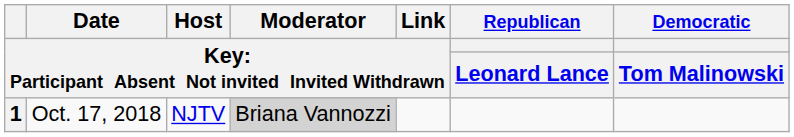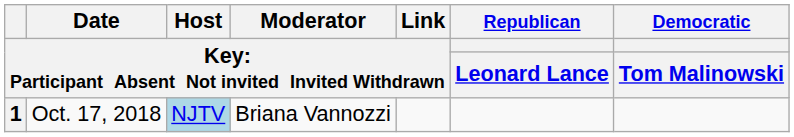(198, 114) no background -> (198, 114) lightblue background
(313, 114) lightgrey background -> (313, 114) no background
